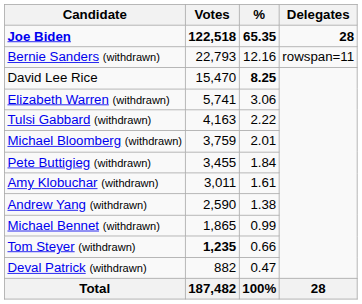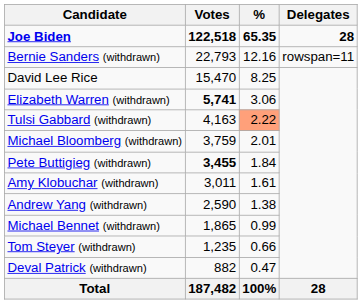(263, 78) bold -> (263, 78) normal
(220, 99) normal -> (220, 99) bold
(263, 120) no background -> (263, 120) lightsalmon background
(220, 162) normal -> (220, 162) bold
(220, 246) bold -> (220, 246) normal
